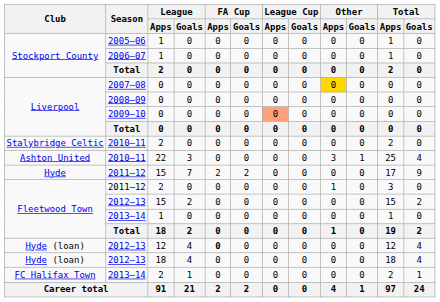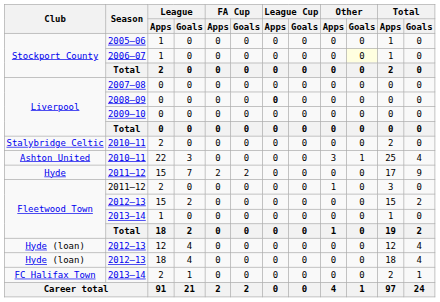(362, 56) no background -> (362, 56) lightyellow background
(333, 85) gold background -> (333, 85) no background
(275, 99) normal -> (275, 99) bold
(275, 114) lightsalmon background -> (275, 114) no background
(218, 246) bold -> (218, 246) normal
